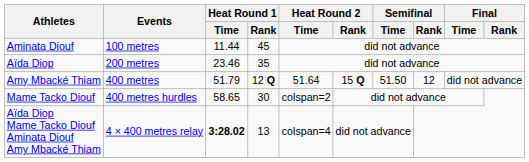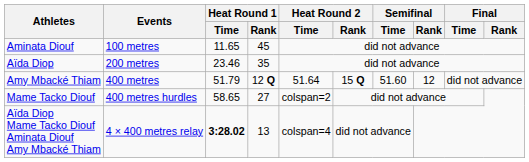(227, 47) 11.44 -> (227, 47) 11.65
(393, 81) 51.50 -> (393, 81) 51.60
(263, 97) 30 -> (263, 97) 27
